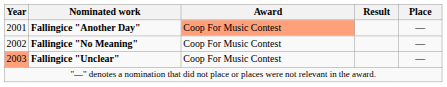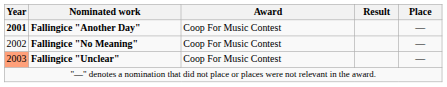(17, 28) normal -> (17, 28) bold
(232, 28) lightsalmon background -> (232, 28) no background
